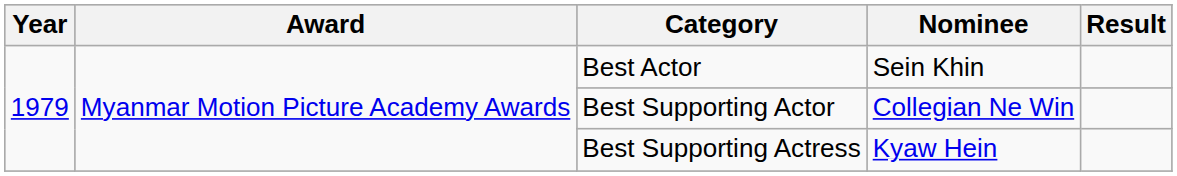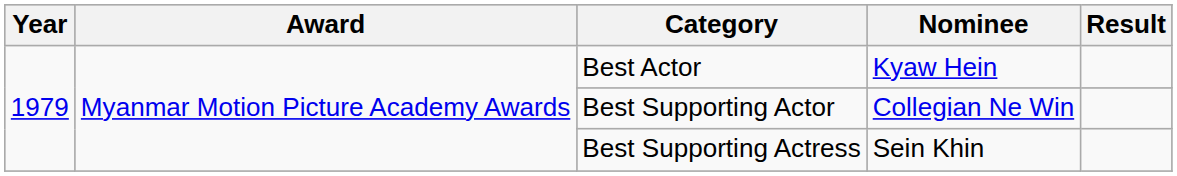(929, 66) Sein Khin -> (935, 66) Kyaw Hein
(935, 149) Kyaw Hein -> (929, 149) Sein Khin
